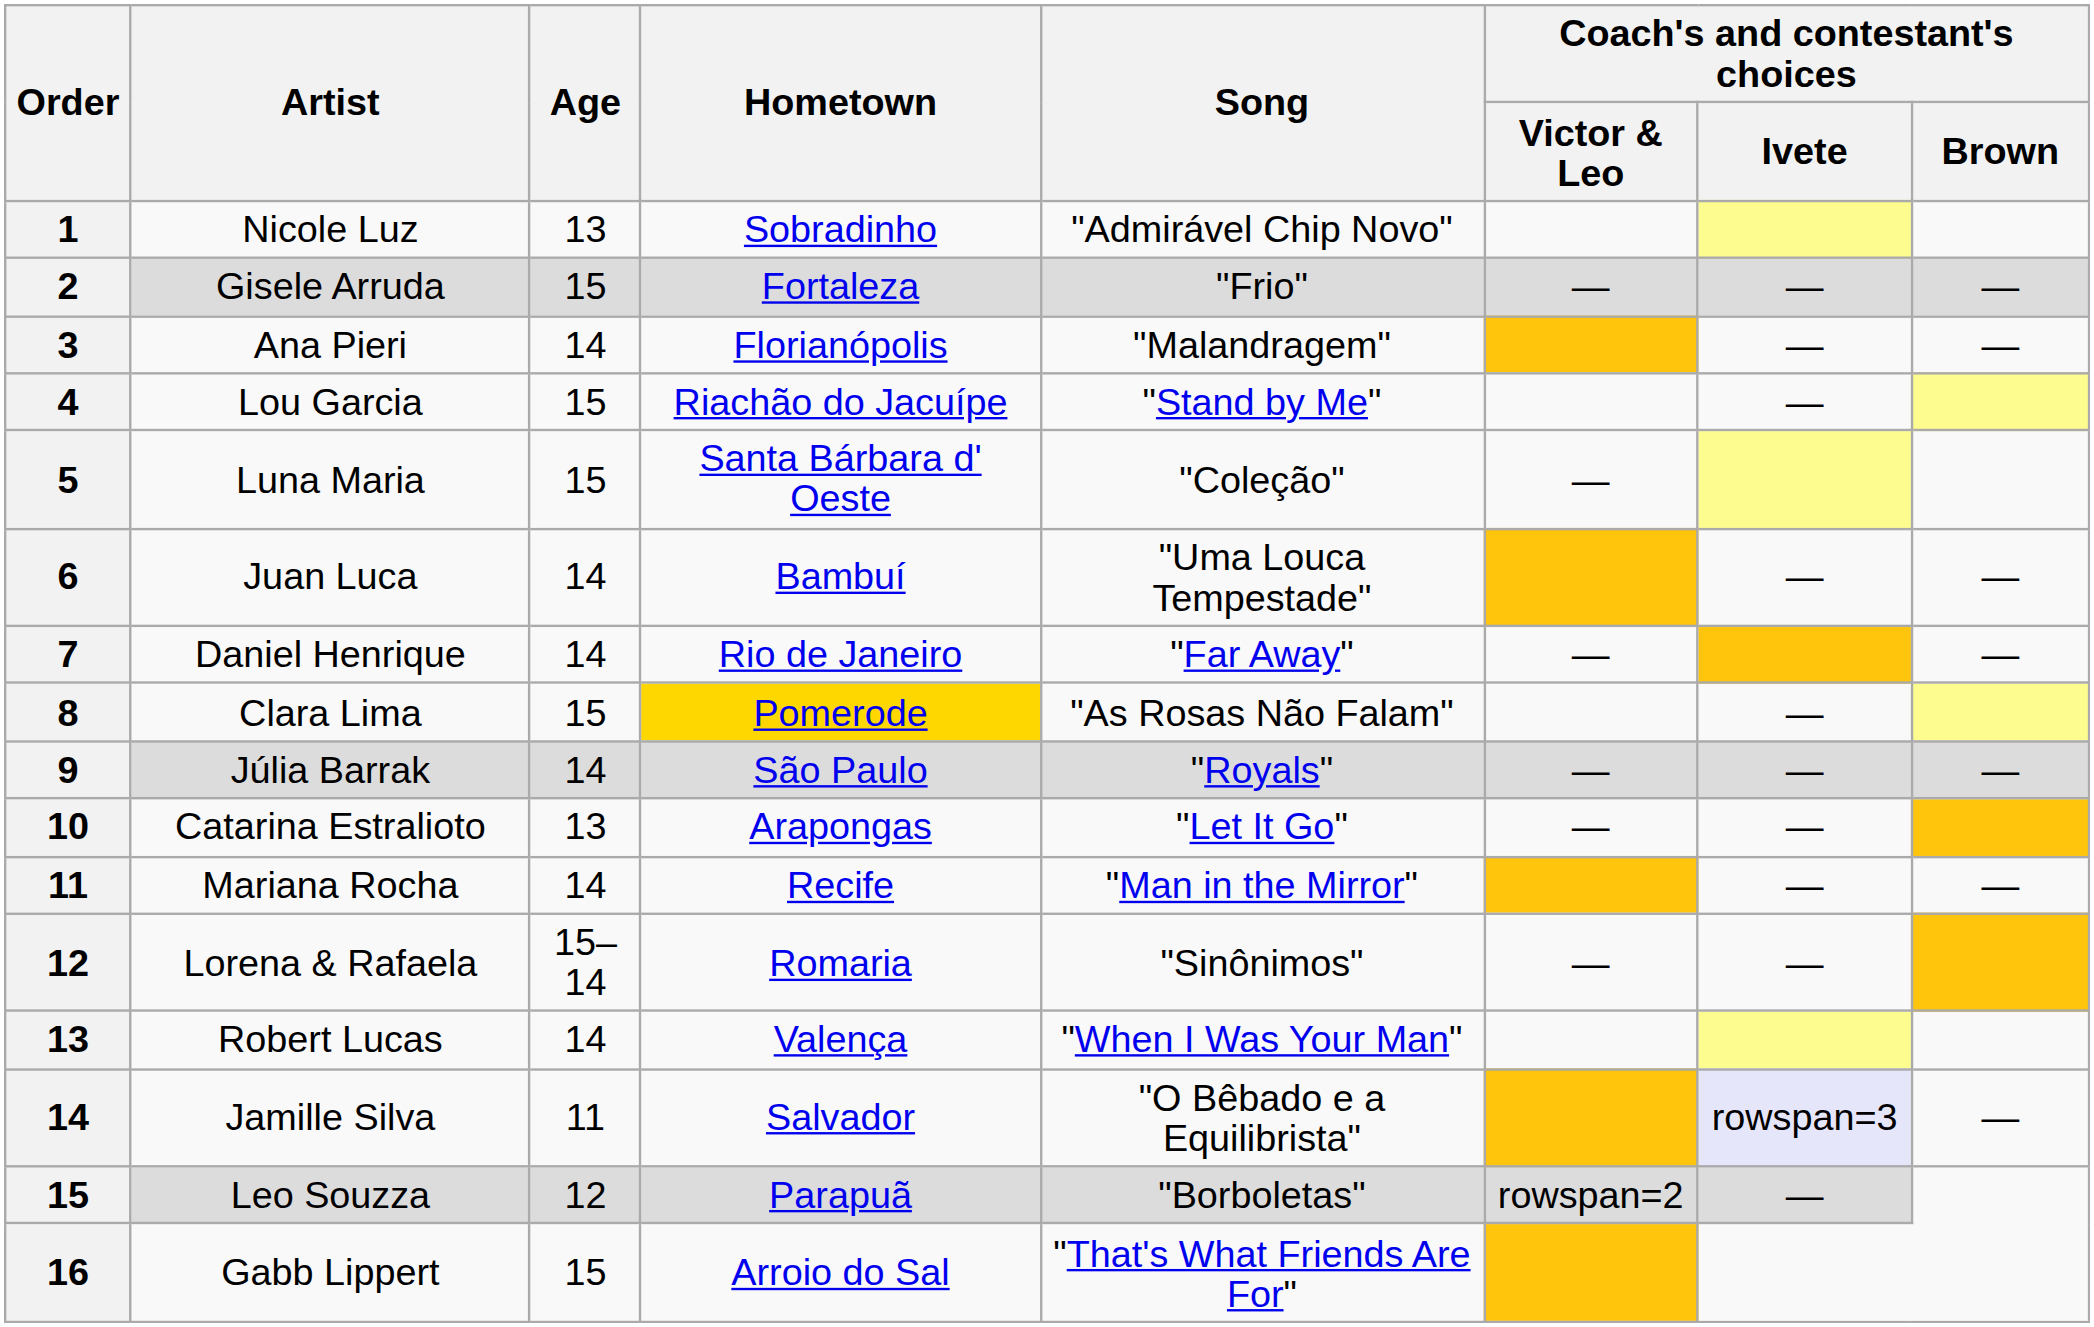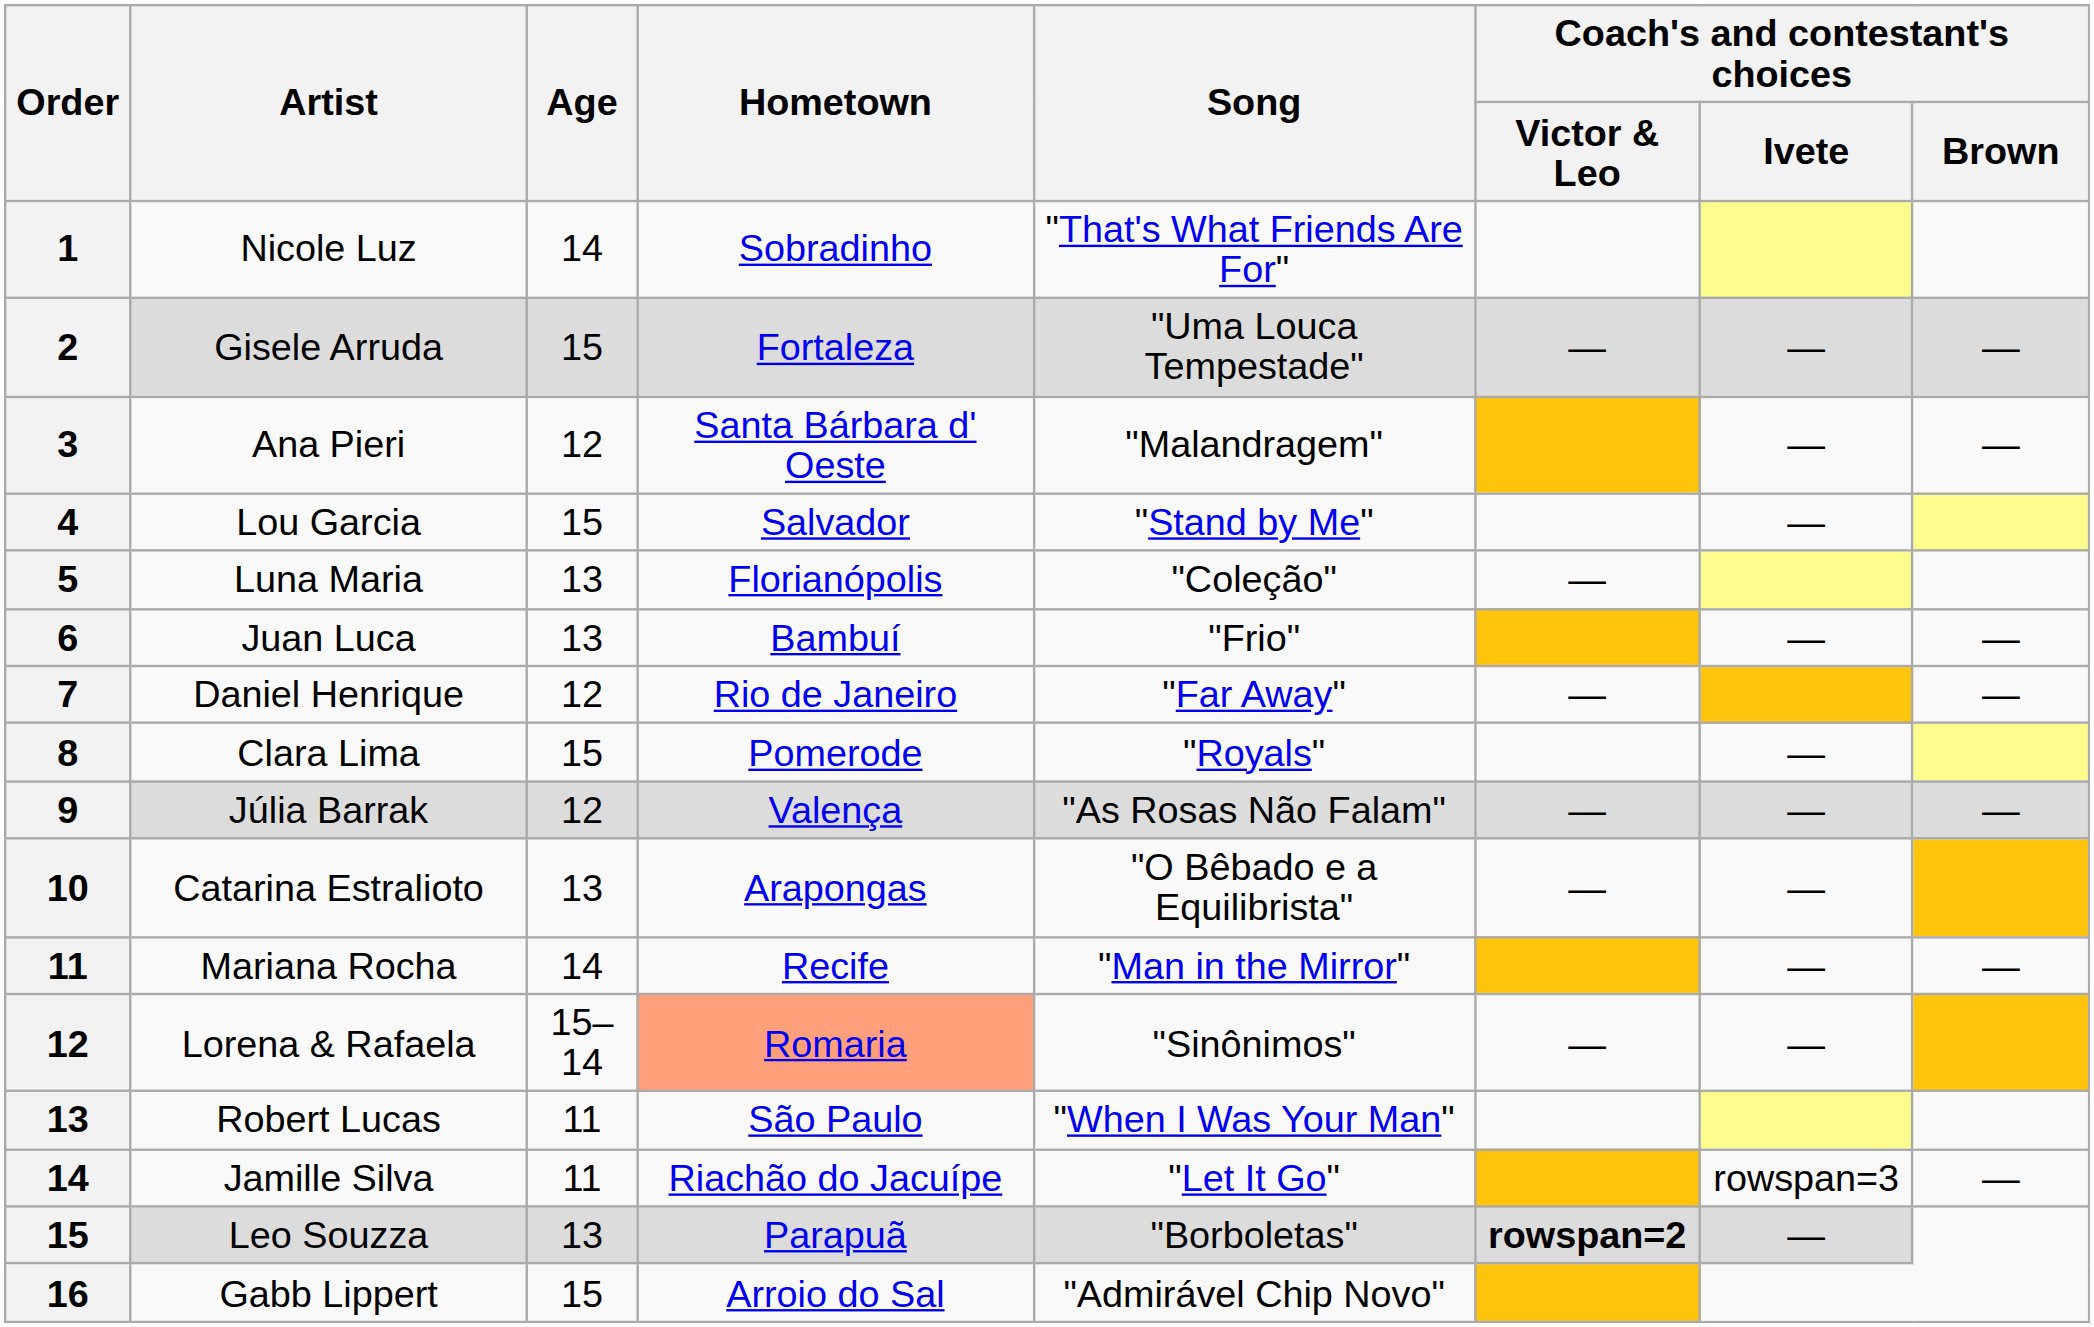(585, 229) 13 -> (582, 249) 14
(1262, 229) "Admirável Chip Novo" -> (1254, 249) "That's What Friends Are For"
(1262, 287) "Frio" -> (1254, 347) "Uma Louca Tempestade"
(585, 344) 14 -> (582, 445) 12
(841, 344) Florianópolis -> (835, 445) Santa Bárbara d' Oeste
(841, 402) Riachão do Jacuípe -> (835, 522) Salvador
(585, 479) 15 -> (582, 580) 13
(841, 479) Santa Bárbara d' Oeste -> (835, 580) Florianópolis
(585, 577) 14 -> (582, 637) 13
(1262, 577) "Uma Louca Tempestade" -> (1254, 637) "Frio"
(585, 655) 14 -> (582, 695) 12
(841, 712) gold background -> (835, 752) no background
(1262, 712) "As Rosas Não Falam" -> (1254, 752) "Royals"
(585, 770) 14 -> (582, 810) 12
(841, 770) São Paulo -> (835, 810) Valença
(1262, 770) "Royals" -> (1254, 810) "As Rosas Não Falam"
(1262, 827) "Let It Go" -> (1254, 887) "O Bêbado e a Equilibrista"
(841, 962) no background -> (835, 1043) lightsalmon background
(585, 1040) 14 -> (582, 1120) 11
(841, 1040) Valença -> (835, 1120) São Paulo
(841, 1117) Salvador -> (835, 1178) Riachão do Jacuípe
(1262, 1117) "O Bêbado e a Equilibrista" -> (1254, 1178) "Let It Go"
(1805, 1117) lavender background -> (1806, 1178) no background
(585, 1195) 12 -> (582, 1235) 13
(1591, 1195) normal -> (1587, 1235) bold
(1262, 1273) "That's What Friends Are For" -> (1254, 1293) "Admirável Chip Novo"
